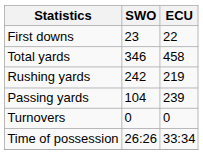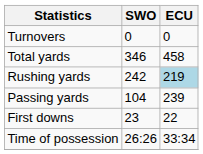rows swapped: (41, 36) <-> (36, 118)
(174, 77) no background -> (174, 77) lightblue background
